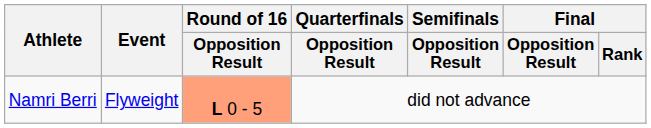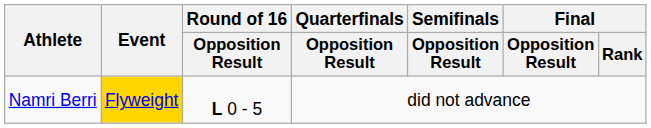(142, 100) no background -> (142, 100) gold background
(237, 110) lightsalmon background -> (237, 110) no background
